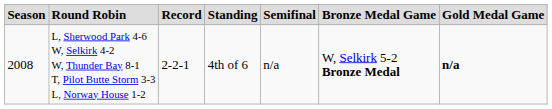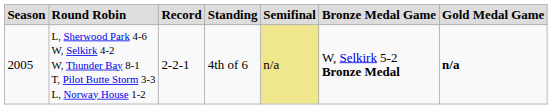(20, 64) 2008 -> (20, 64) 2005
(271, 64) no background -> (271, 64) khaki background
